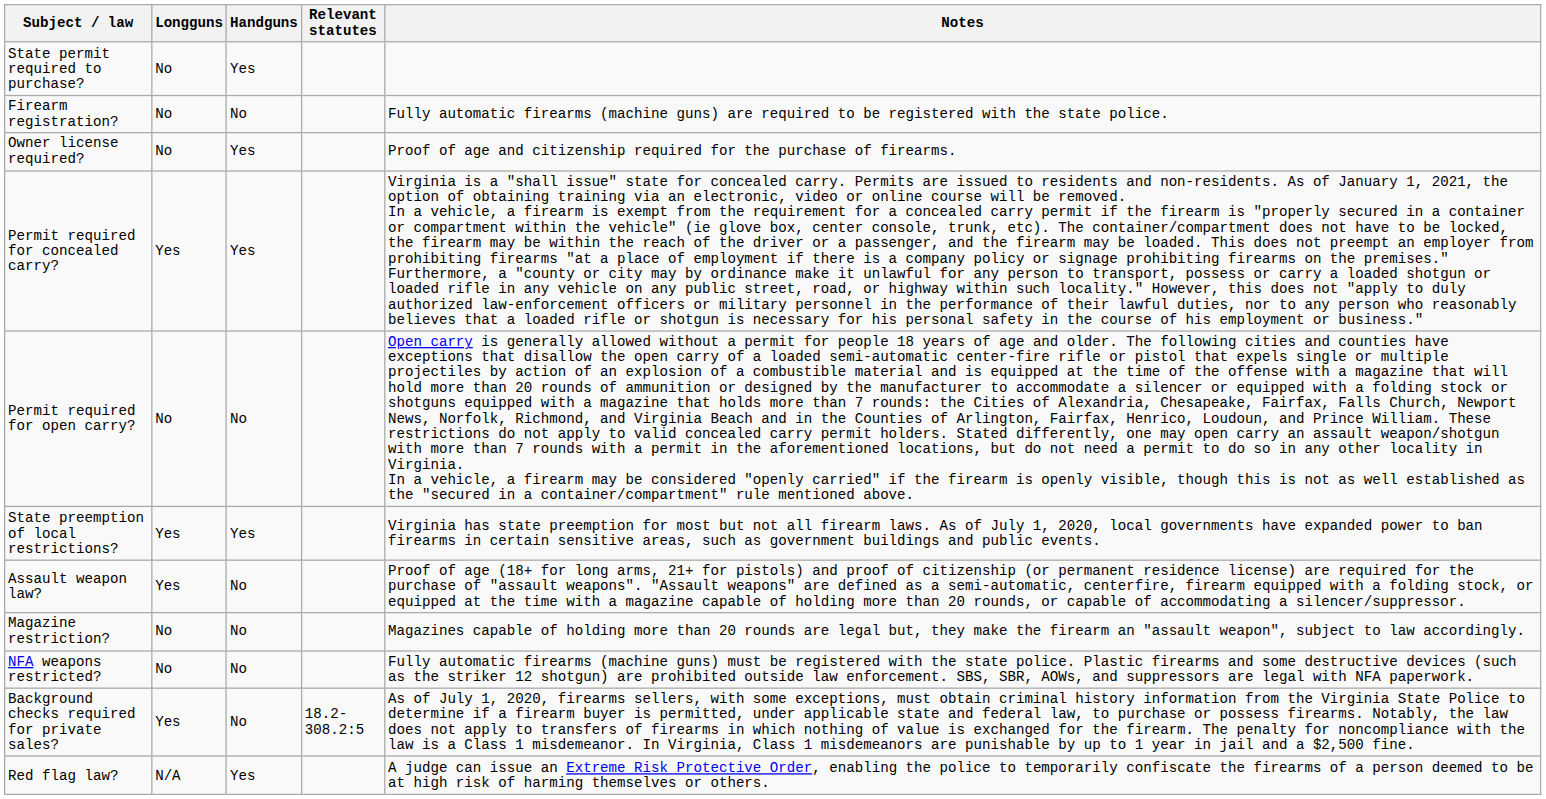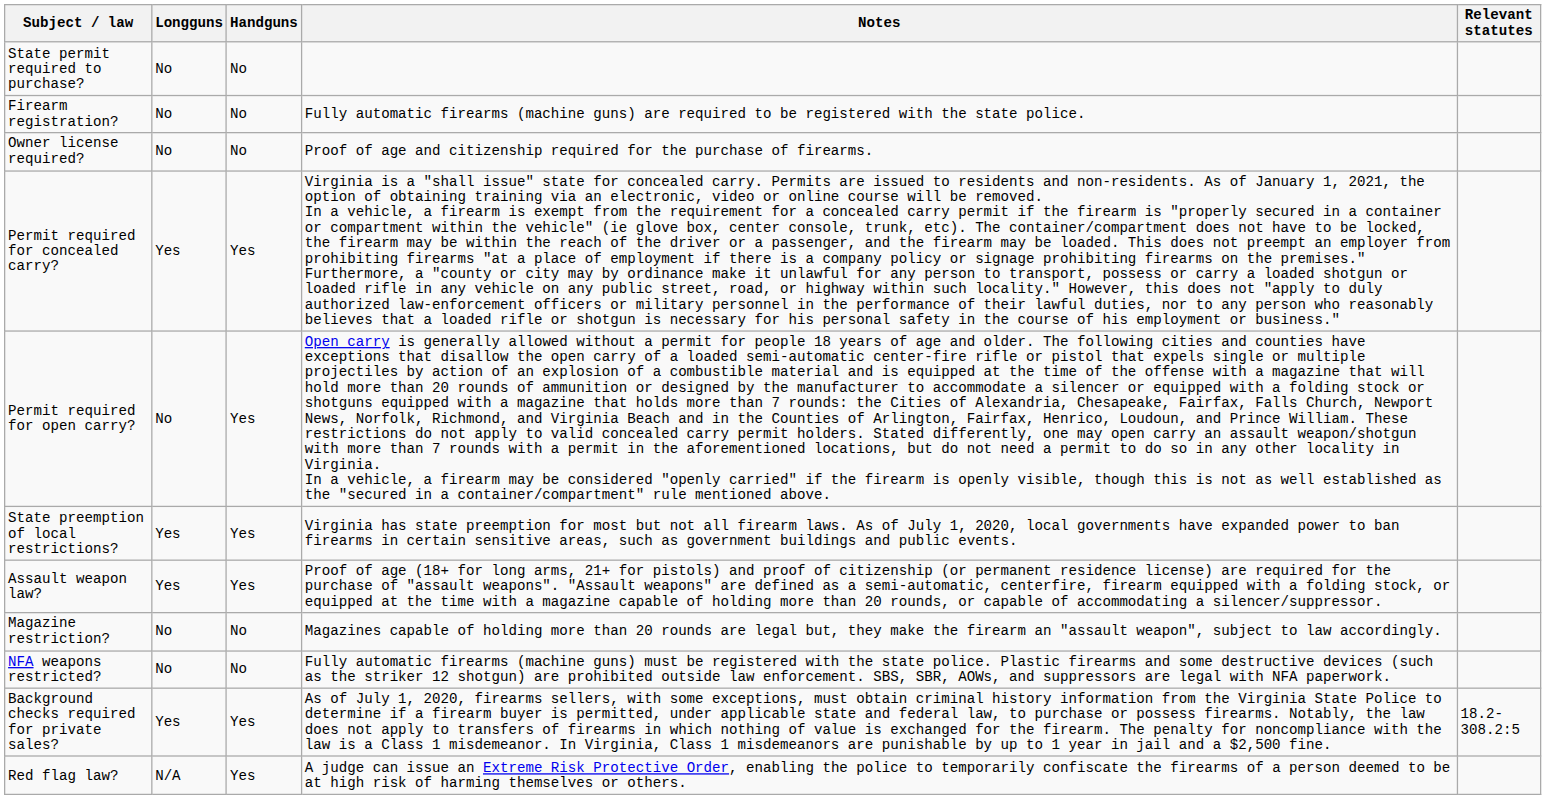columns swapped: (343, 24) <-> (962, 24)
(243, 69) Yes -> (238, 69) No
(243, 152) Yes -> (238, 152) No
(238, 419) No -> (243, 419) Yes
(238, 587) No -> (243, 587) Yes
(238, 722) No -> (243, 722) Yes
